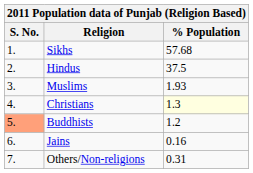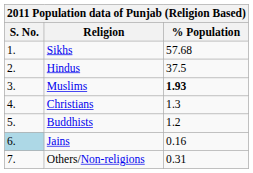(176, 86) normal -> (176, 86) bold
(173, 104) lightyellow background -> (173, 104) no background
(11, 123) lightsalmon background -> (11, 123) no background
(11, 141) no background -> (11, 141) lightblue background
